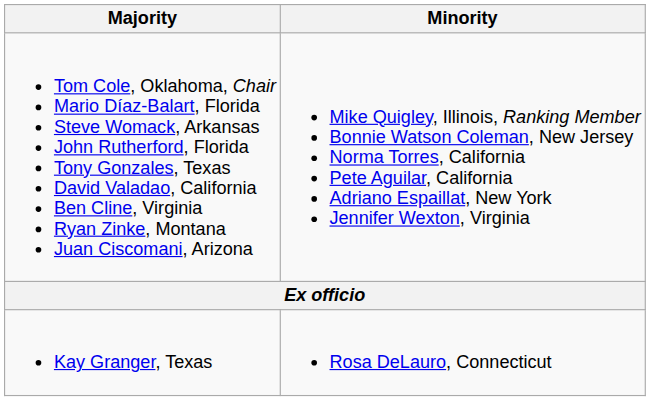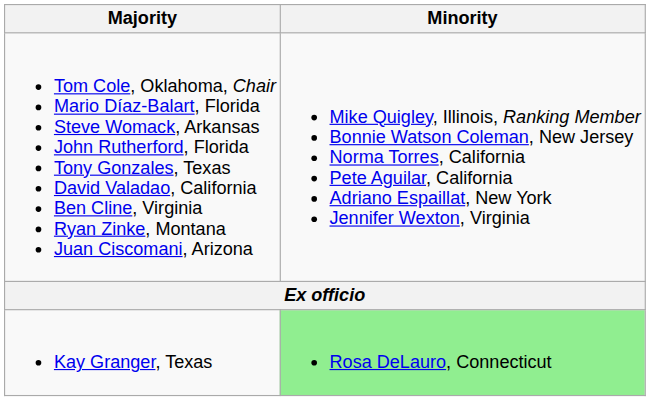(463, 363) no background -> (463, 363) lightgreen background
